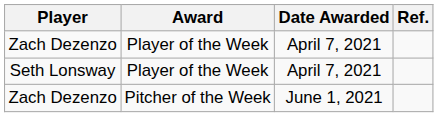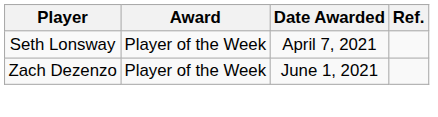- row: (63, 44)
(198, 97) Pitcher of the Week -> (195, 71) Player of the Week
